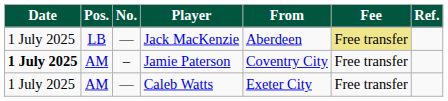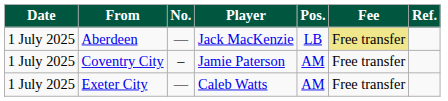columns swapped: (97, 15) <-> (287, 15)
(43, 61) bold -> (41, 61) normal
